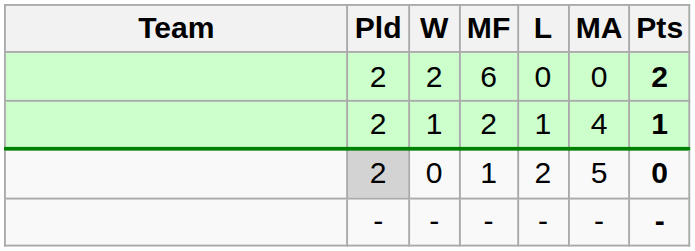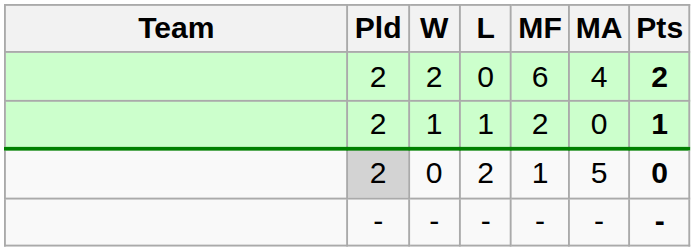columns swapped: (543, 28) <-> (489, 28)
(599, 76) 0 -> (599, 76) 4
(599, 123) 4 -> (599, 123) 0
